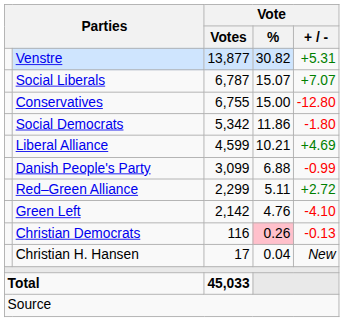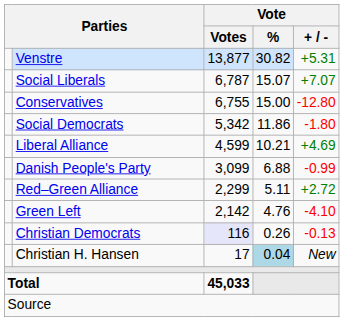(239, 233) no background -> (239, 233) lavender background
(277, 233) pink background -> (277, 233) no background
(277, 255) no background -> (277, 255) lightblue background
